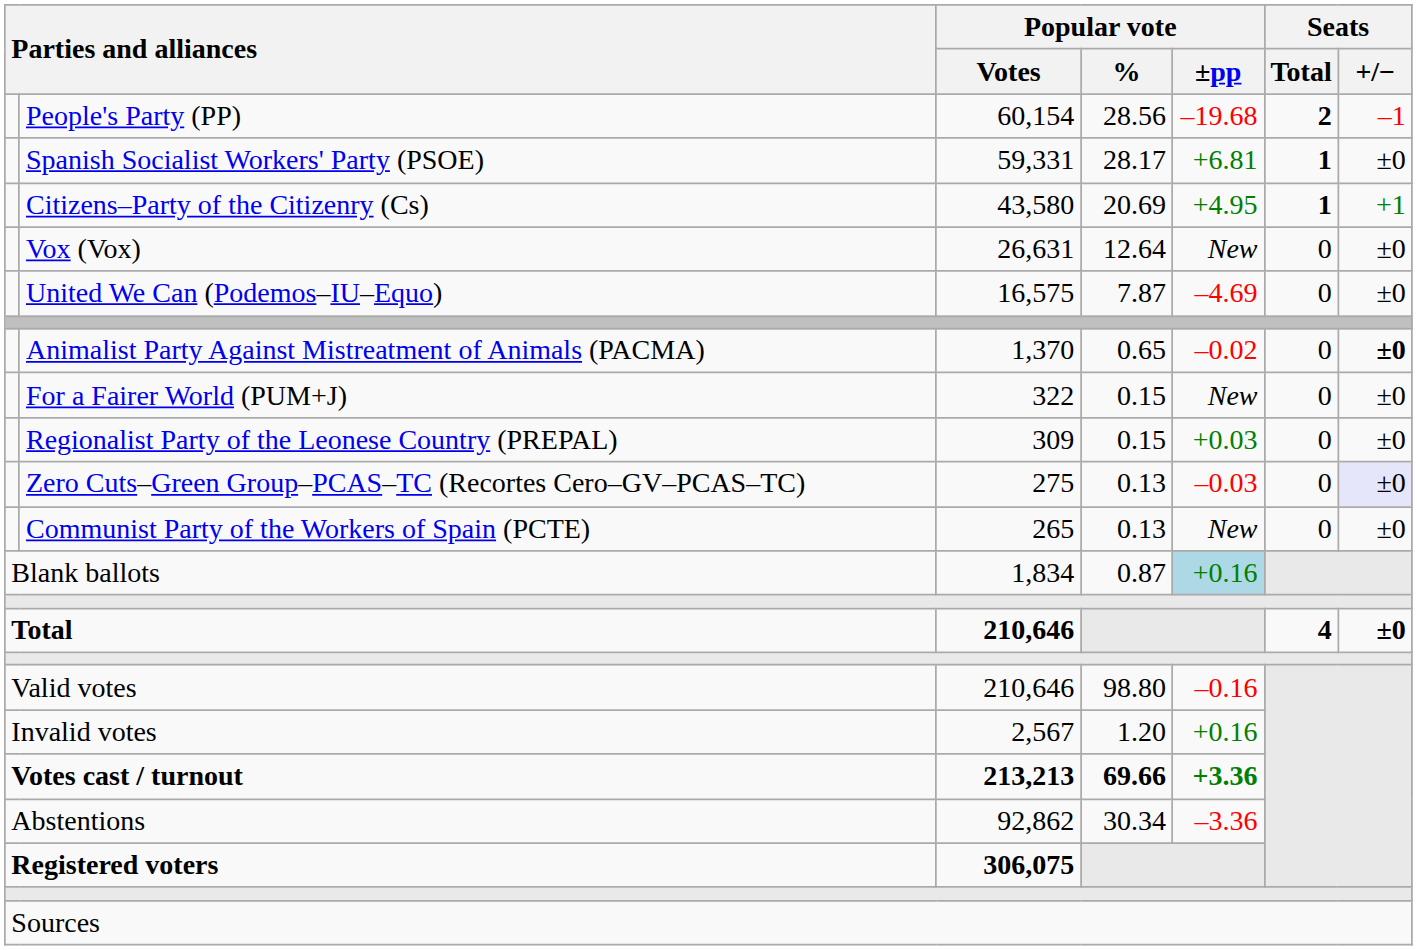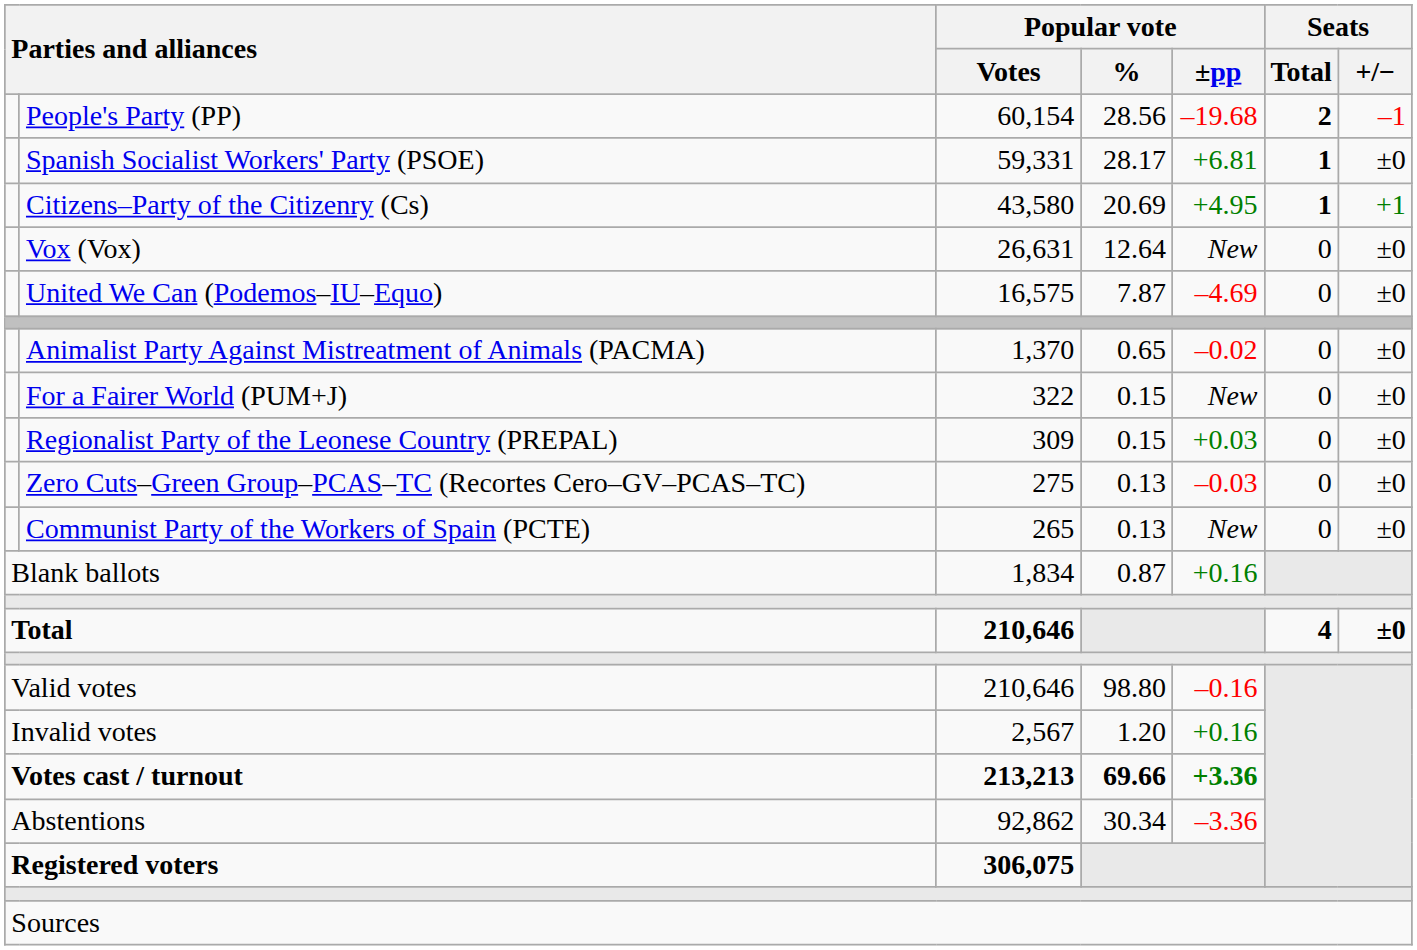(1391, 350) bold -> (1391, 350) normal
(1391, 483) lavender background -> (1391, 483) no background
(1225, 572) lightblue background -> (1225, 572) no background
